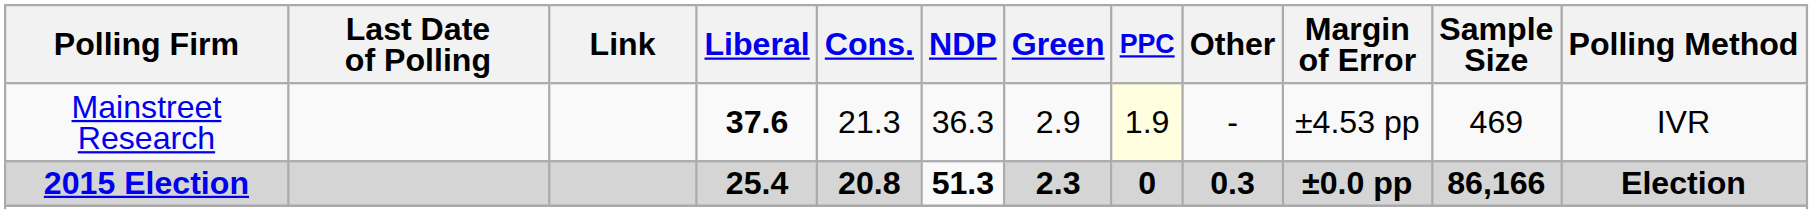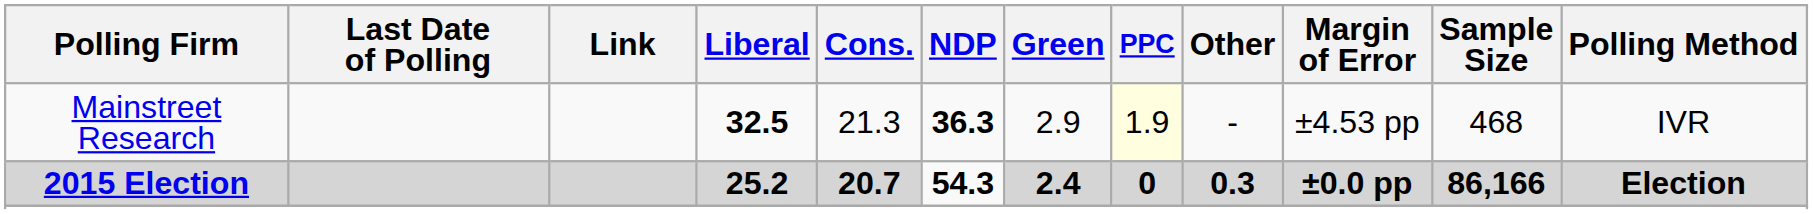(757, 122) 37.6 -> (757, 122) 32.5
(963, 122) normal -> (963, 122) bold
(1496, 122) 469 -> (1496, 122) 468
(757, 184) 25.4 -> (757, 184) 25.2
(869, 184) 20.8 -> (869, 184) 20.7
(963, 184) 51.3 -> (963, 184) 54.3
(1058, 184) 2.3 -> (1058, 184) 2.4
